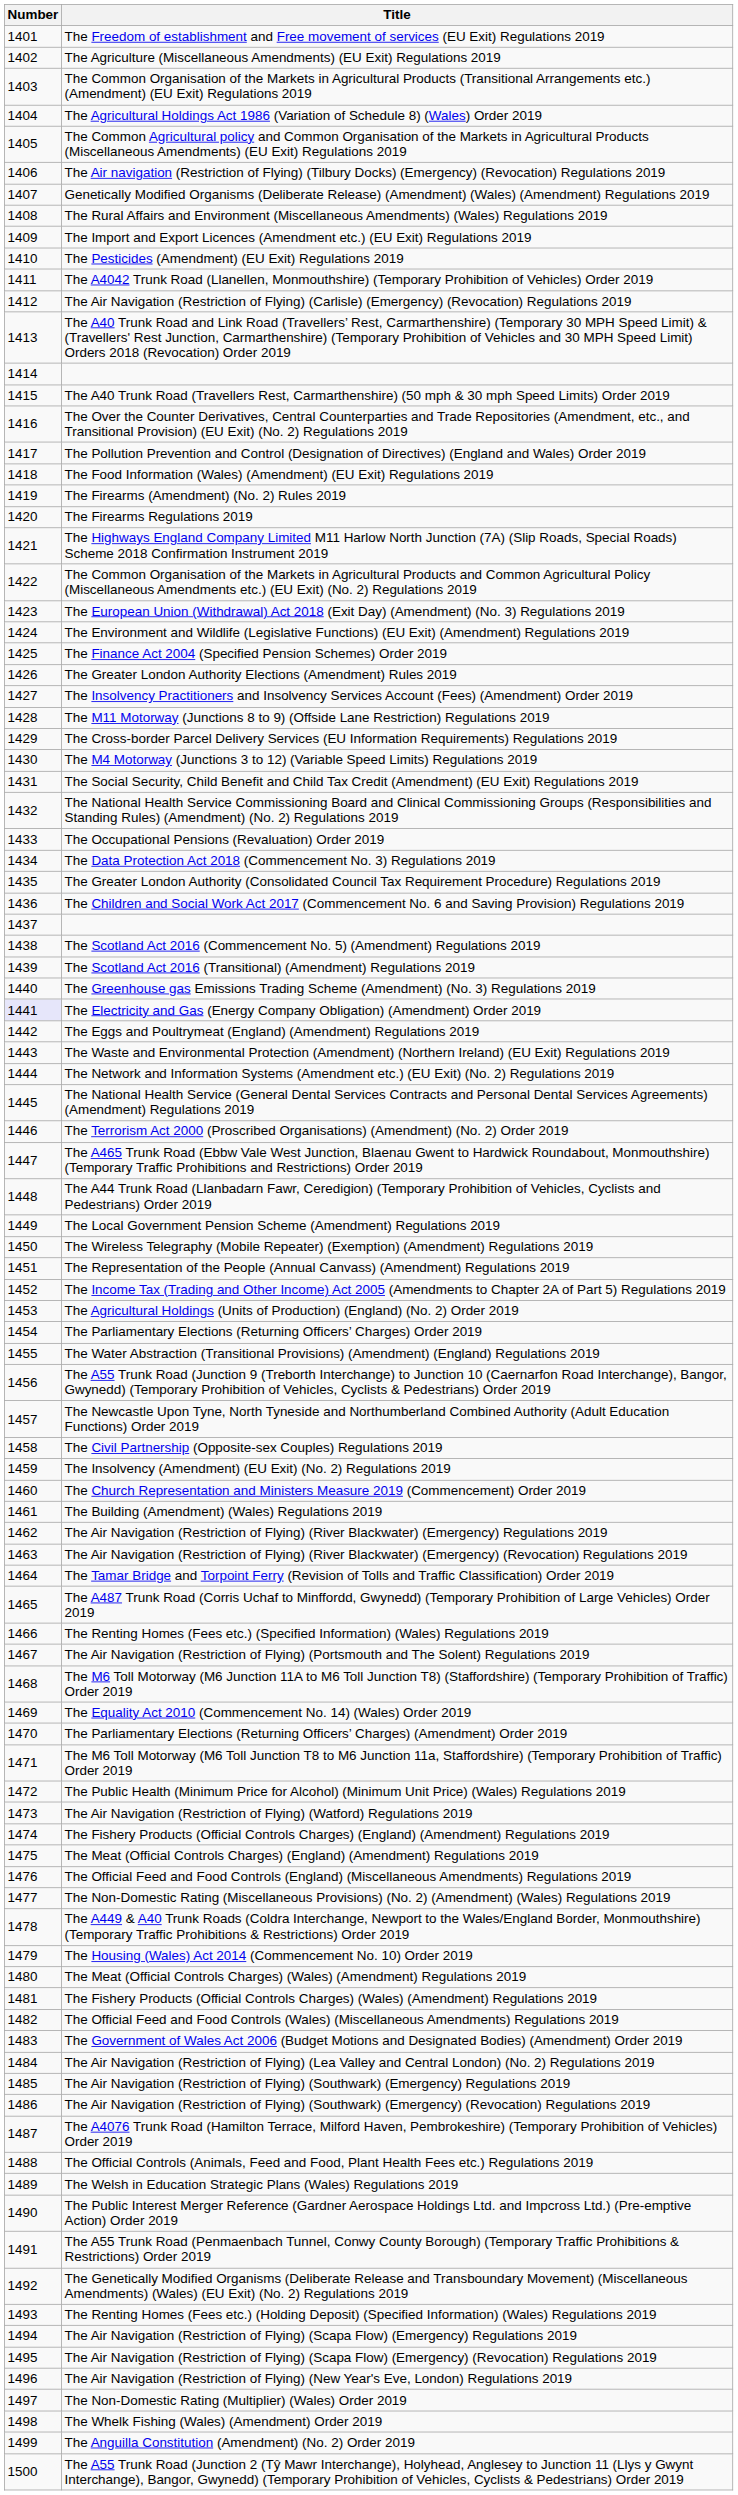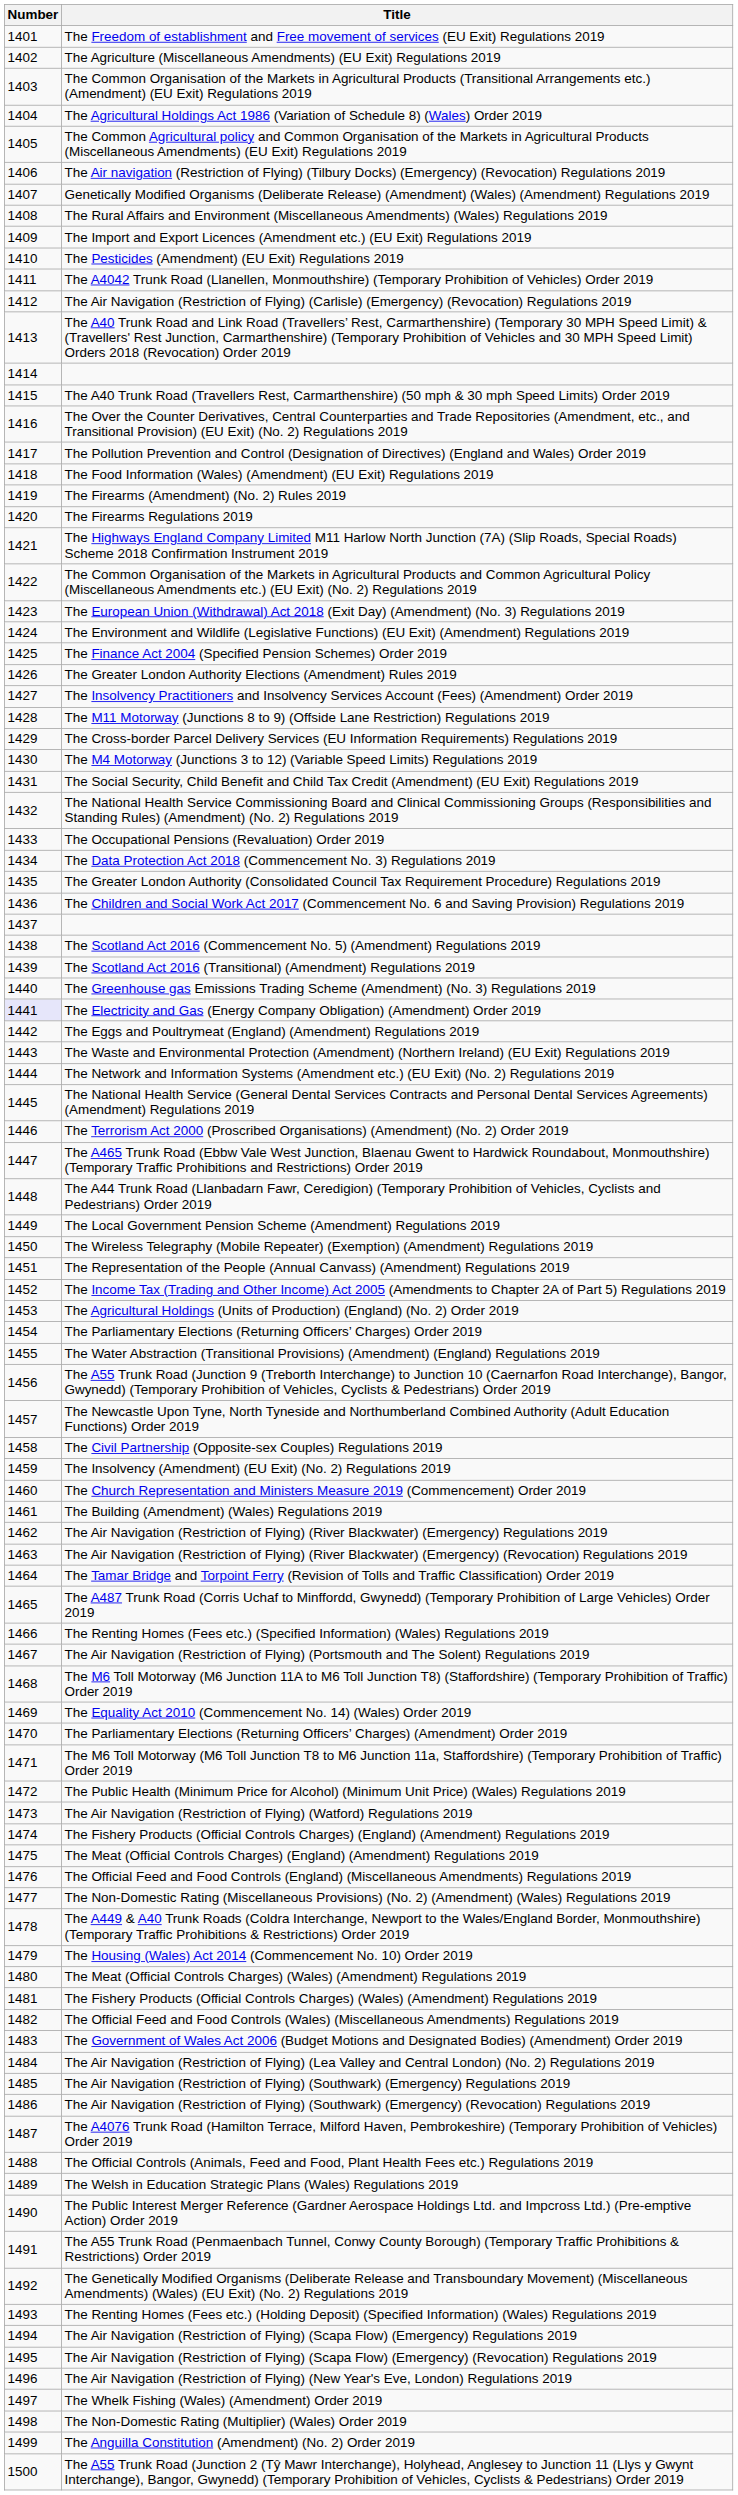(236, 2400) The Non-Domestic Rating (Multiplier) (Wales) Order 2019 -> (223, 2400) The Whelk Fishing (Wales) (Amendment) Order 2019
(223, 2421) The Whelk Fishing (Wales) (Amendment) Order 2019 -> (236, 2421) The Non-Domestic Rating (Multiplier) (Wales) Order 2019
